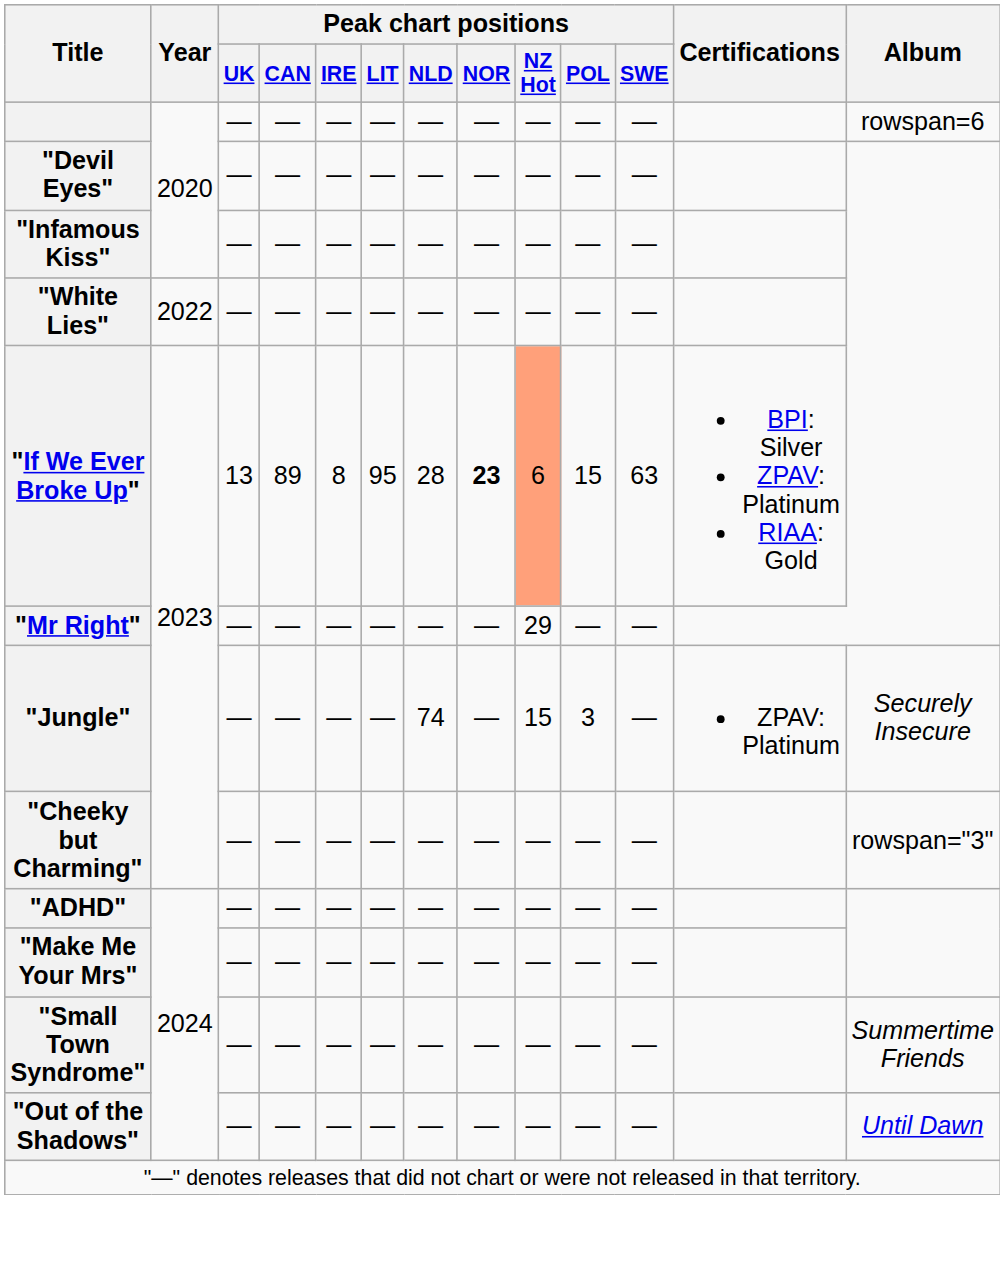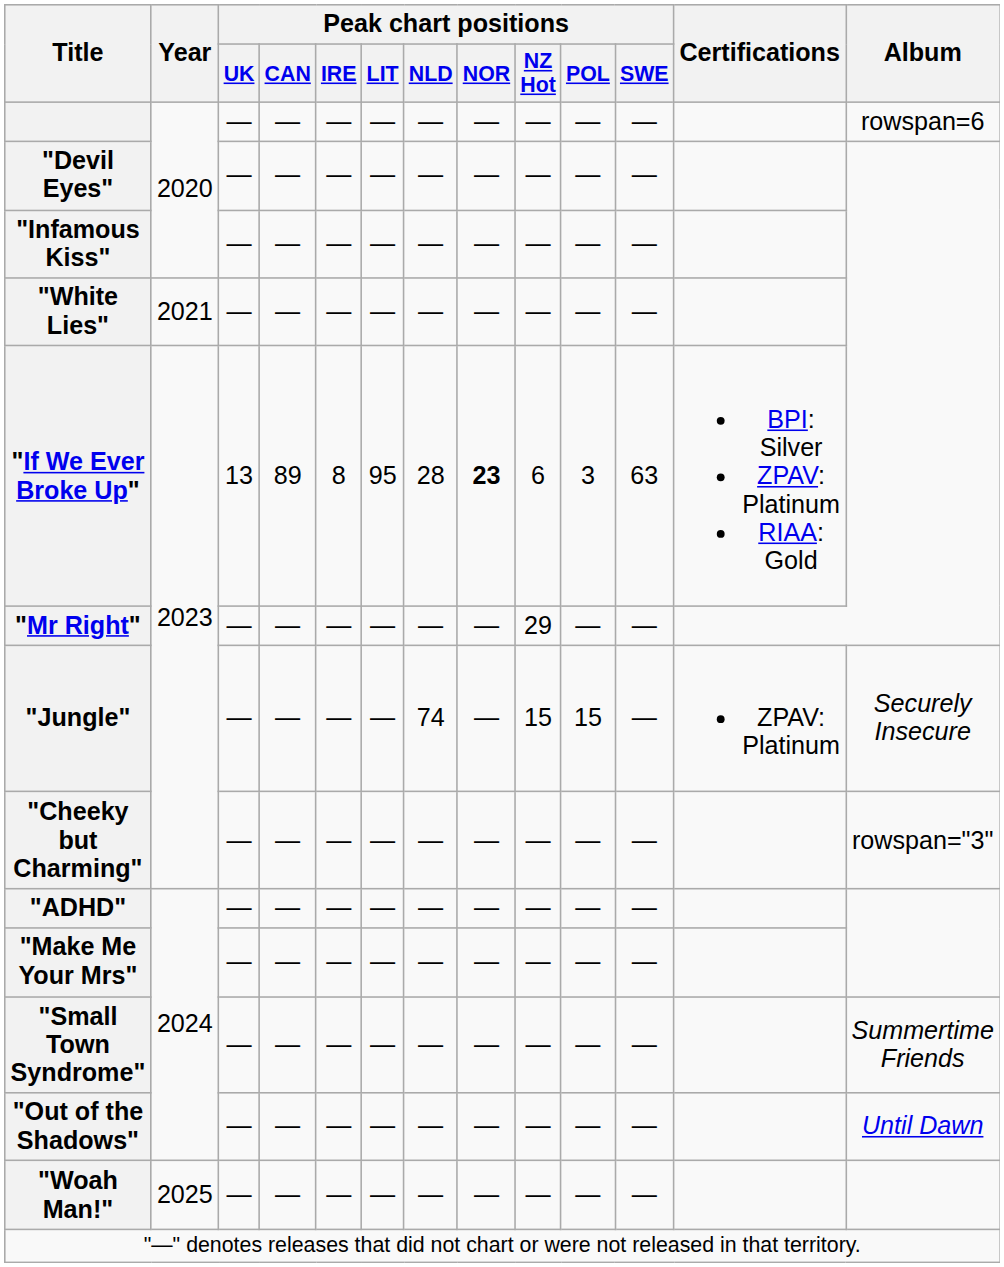(185, 311) 2022 -> (185, 311) 2021
(538, 475) lightsalmon background -> (538, 475) no background
(588, 475) 15 -> (588, 475) 3
(588, 718) 3 -> (588, 718) 15
+ row: (78, 1194)
